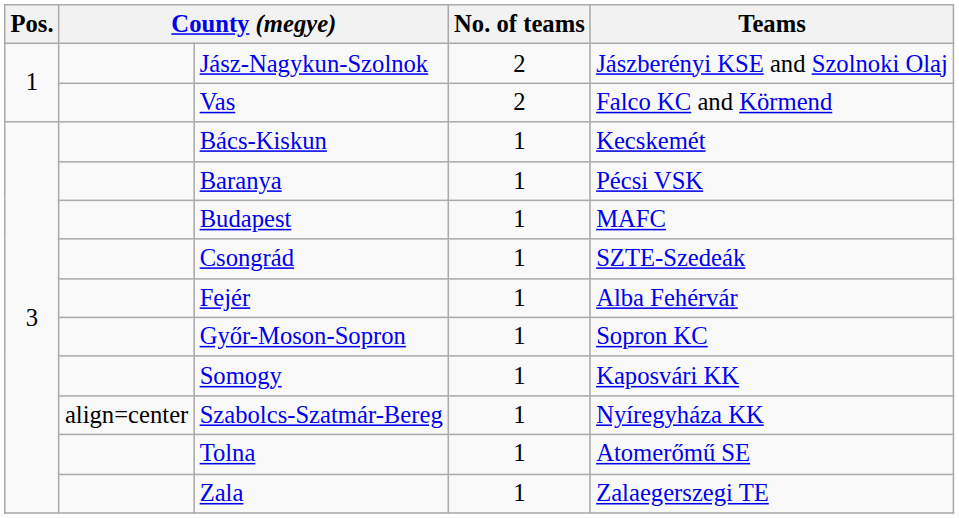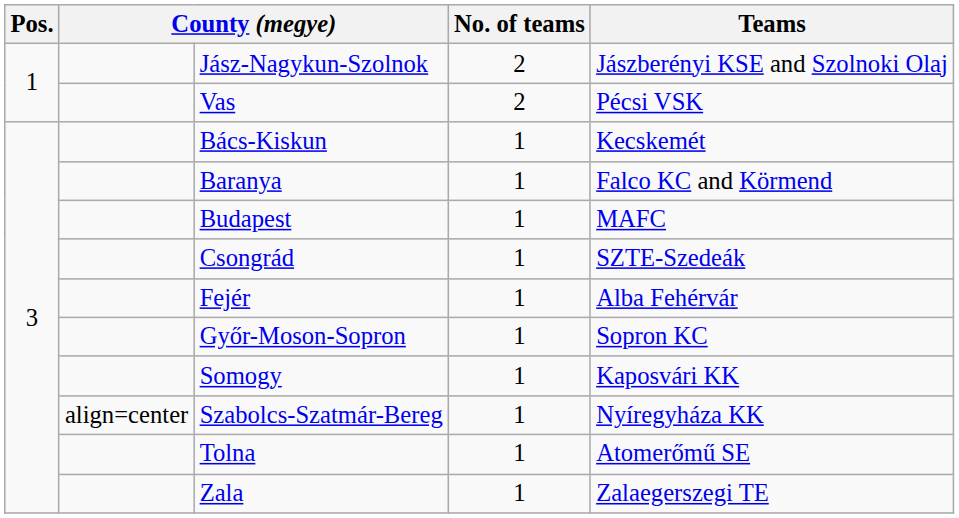(714, 102) Falco KC and Körmend -> (650, 102) Pécsi VSK
(650, 180) Pécsi VSK -> (714, 180) Falco KC and Körmend
